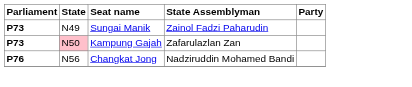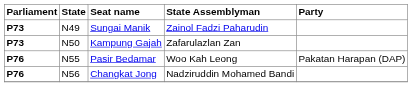(71, 43) pink background -> (71, 43) no background
+ row: (123, 58)
